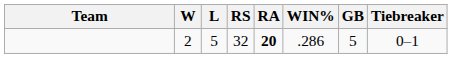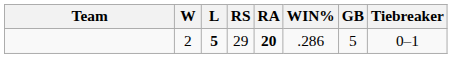(214, 41) normal -> (214, 41) bold
(241, 41) 32 -> (241, 41) 29
